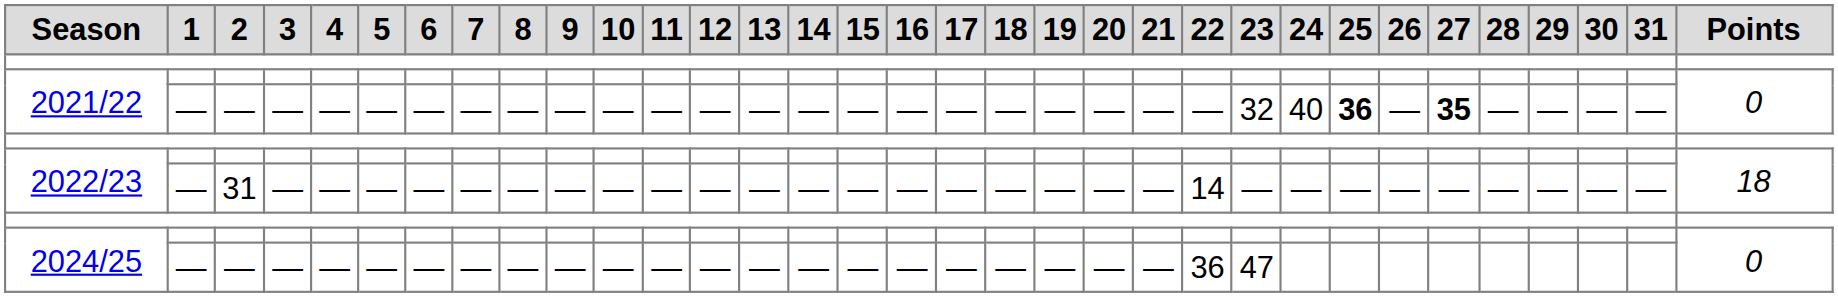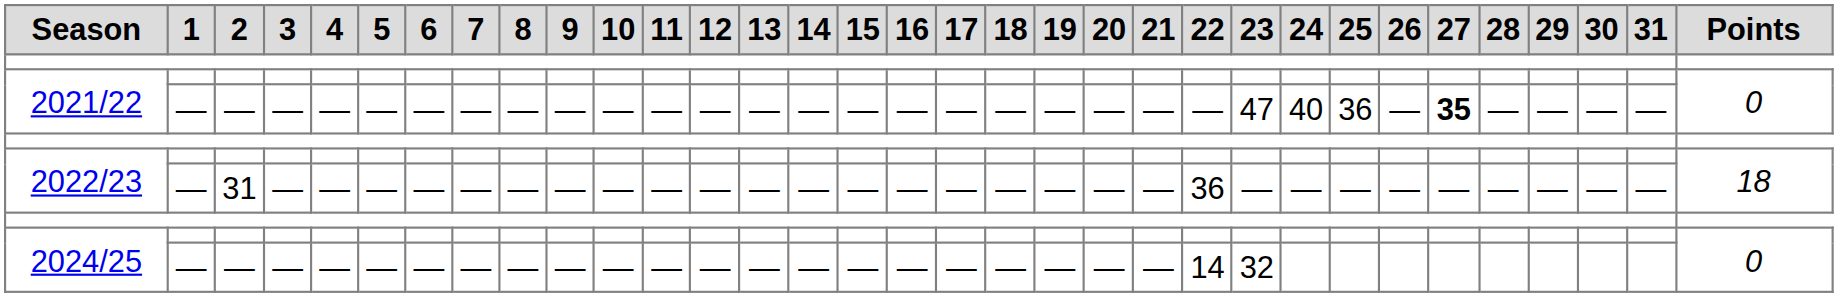(1257, 109) 32 -> (1257, 109) 47
(1355, 109) bold -> (1355, 109) normal
(1208, 188) 14 -> (1208, 188) 36
(1208, 267) 36 -> (1208, 267) 14
(1257, 267) 47 -> (1257, 267) 32
